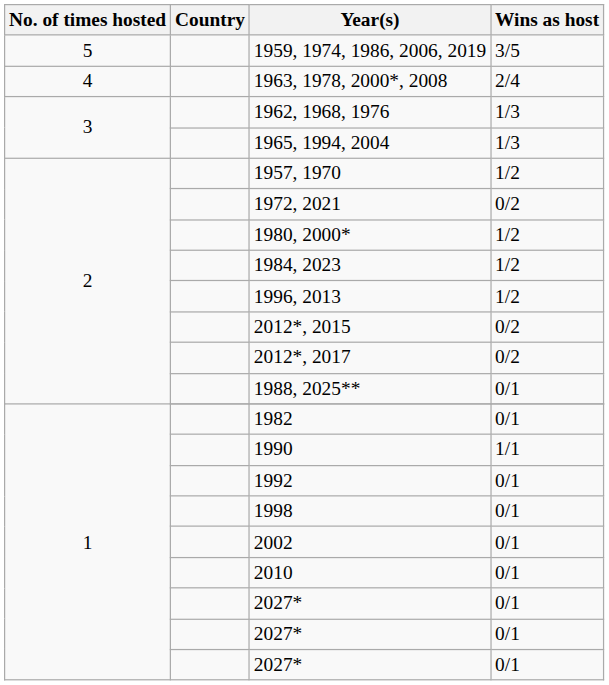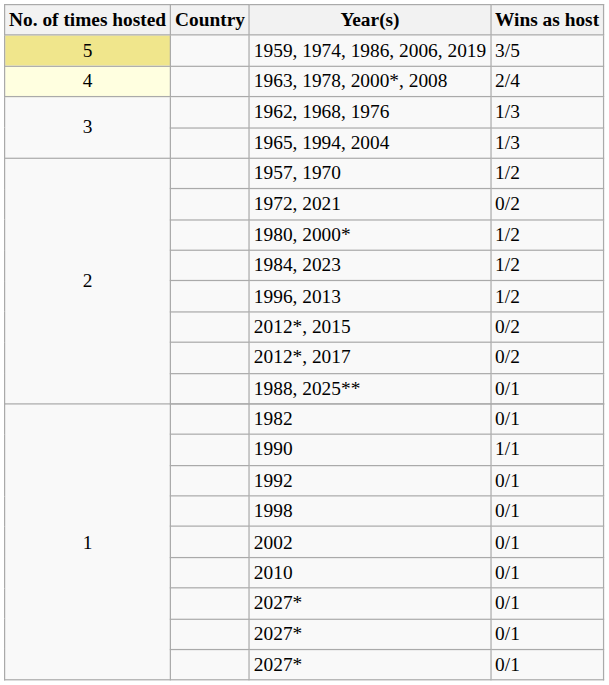(88, 50) no background -> (88, 50) khaki background
(88, 81) no background -> (88, 81) lightyellow background
